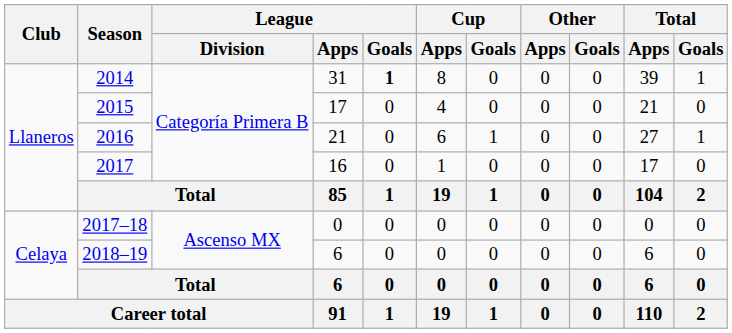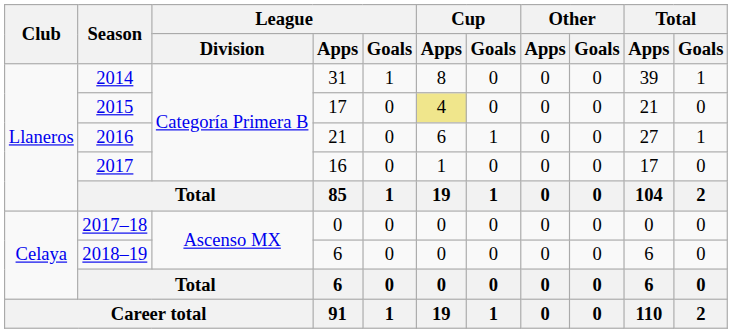(390, 78) bold -> (390, 78) normal
(441, 107) no background -> (441, 107) khaki background
